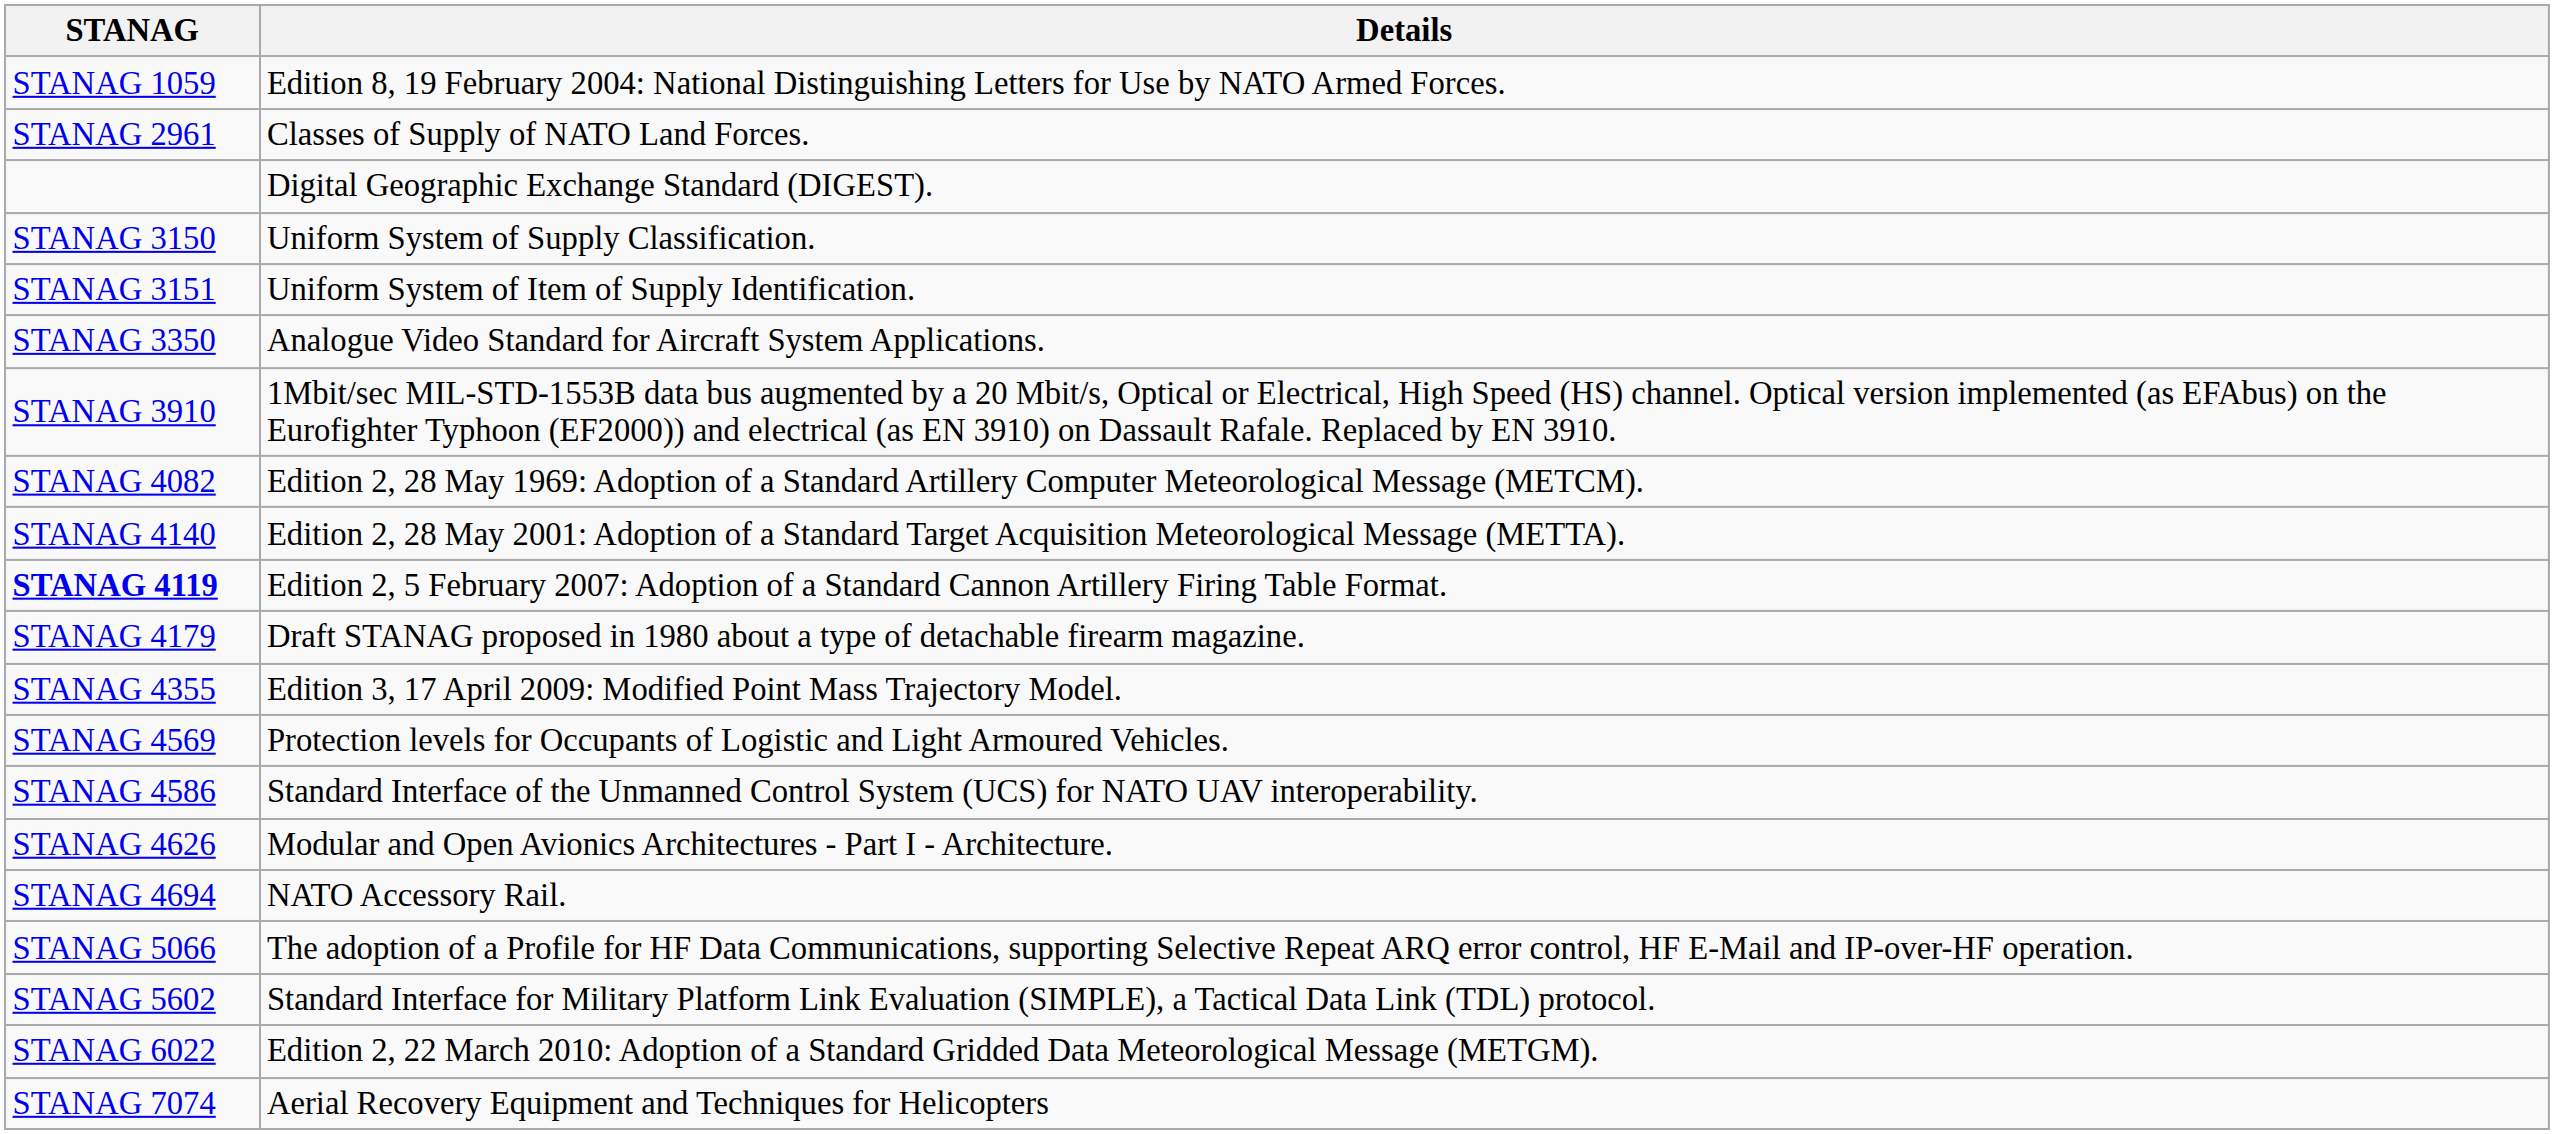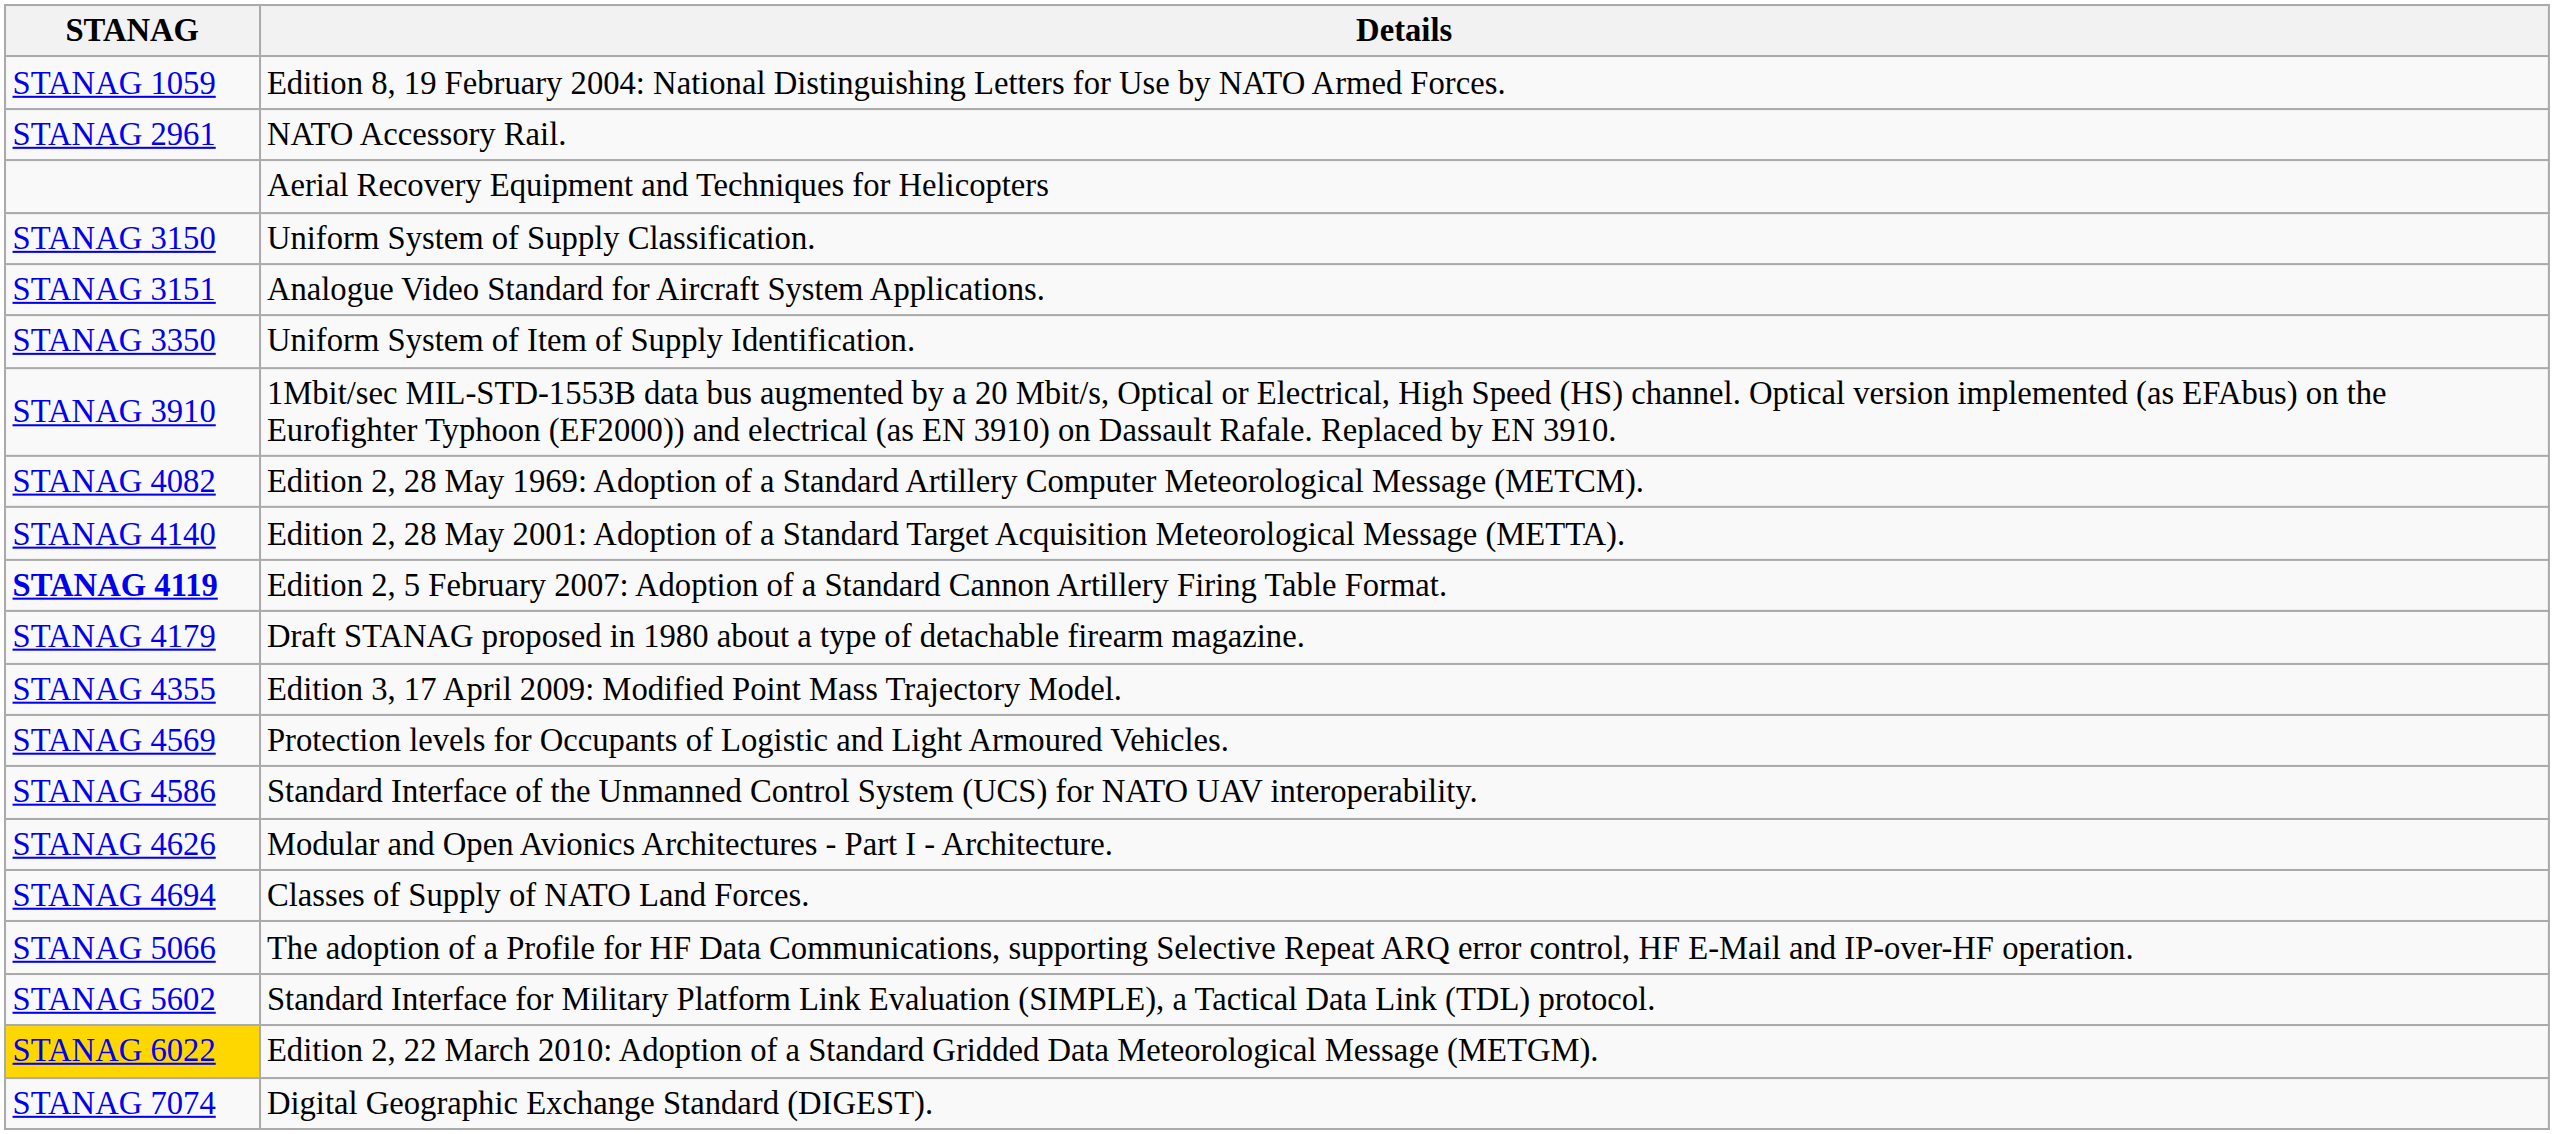(538, 133) Classes of Supply of NATO Land Forces. -> (417, 133) NATO Accessory Rail.
(600, 185) Digital Geographic Exchange Standard (DIGEST). -> (658, 185) Aerial Recovery Equipment and Techniques for Helicopters
(591, 289) Uniform System of Item of Supply Identification. -> (656, 289) Analogue Video Standard for Aircraft System Applications.
(656, 340) Analogue Video Standard for Aircraft System Applications. -> (591, 340) Uniform System of Item of Supply Identification.
(417, 895) NATO Accessory Rail. -> (538, 895) Classes of Supply of NATO Land Forces.
(114, 1050) no background -> (114, 1050) gold background
(658, 1102) Aerial Recovery Equipment and Techniques for Helicopters -> (600, 1102) Digital Geographic Exchange Standard (DIGEST).
